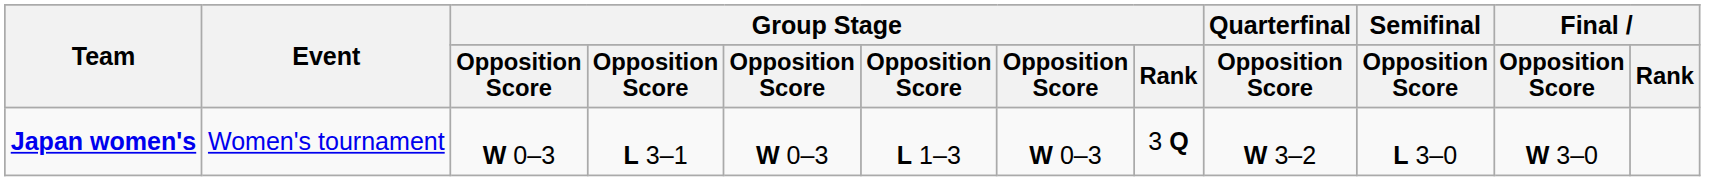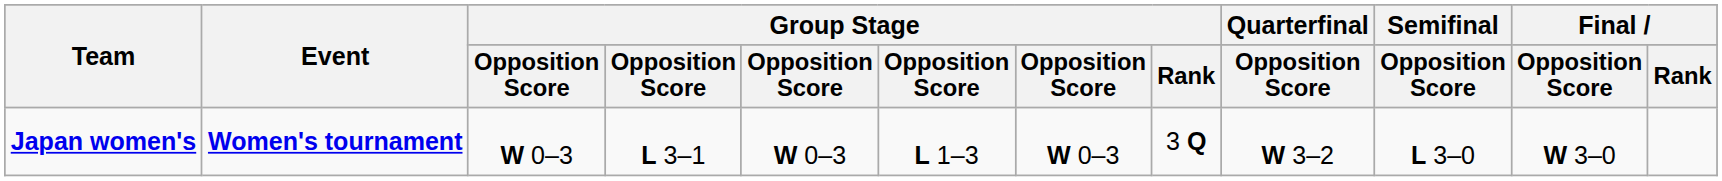(326, 142) normal -> (335, 142) bold
